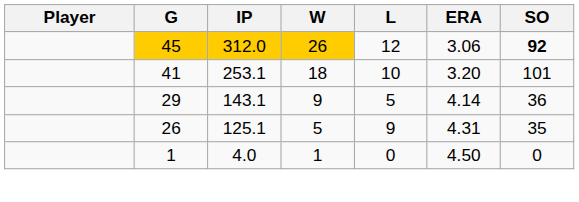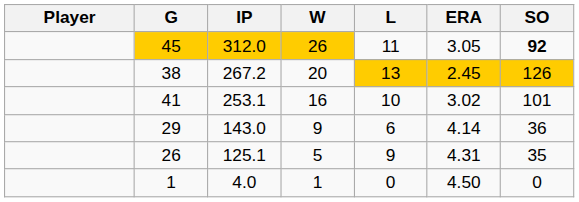(391, 45) 12 -> (391, 45) 11
(464, 45) 3.06 -> (464, 45) 3.05
+ row: (171, 73)
(318, 73) 18 -> (318, 100) 16
(464, 73) 3.20 -> (464, 100) 3.02
(244, 100) 143.1 -> (244, 127) 143.0
(391, 100) 5 -> (391, 127) 6
